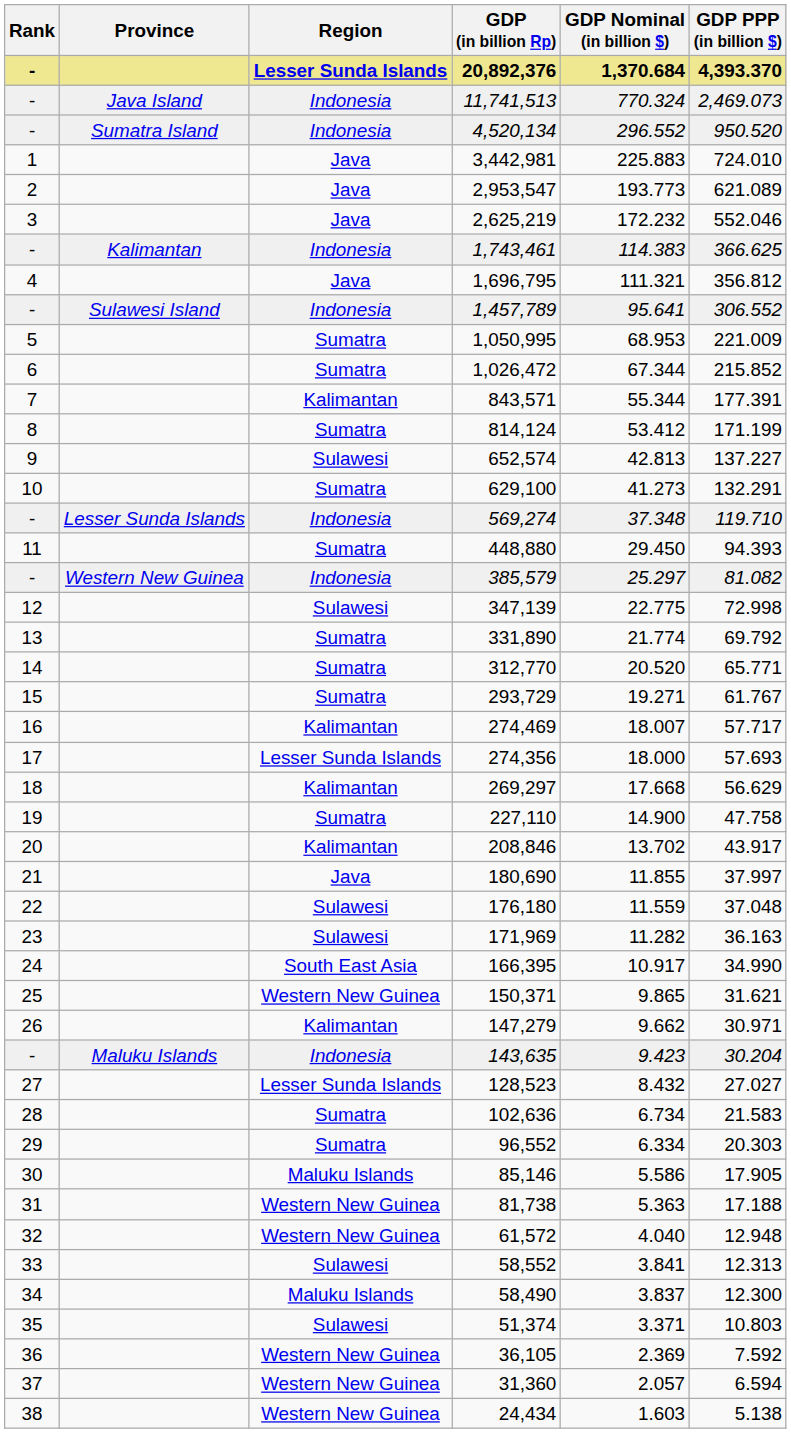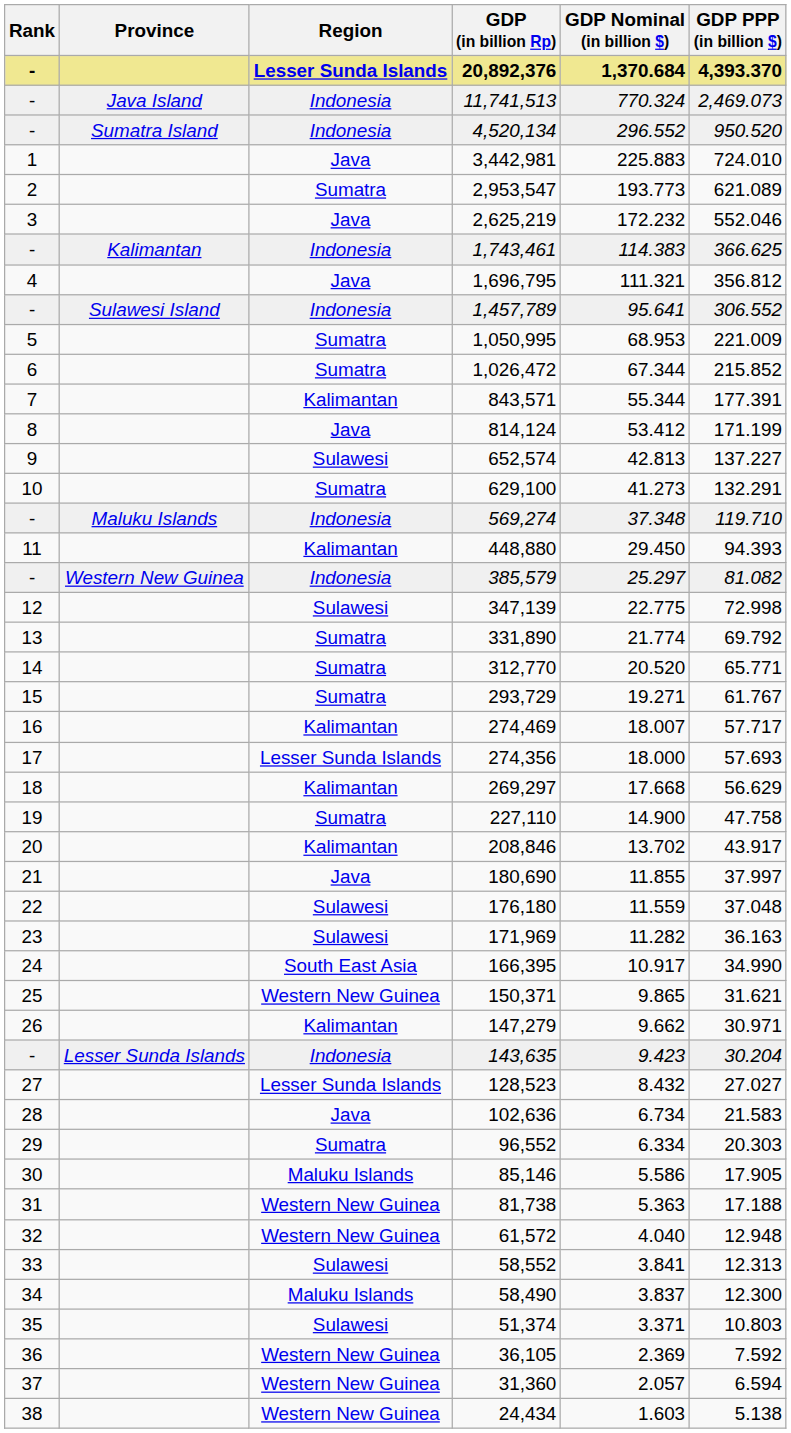(351, 190) Java -> (351, 190) Sumatra
(351, 429) Sumatra -> (351, 429) Java
(154, 518) Lesser Sunda Islands -> (154, 518) Maluku Islands
(351, 548) Sumatra -> (350, 548) Kalimantan
(154, 1055) Maluku Islands -> (154, 1055) Lesser Sunda Islands
(351, 1115) Sumatra -> (351, 1115) Java
